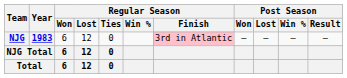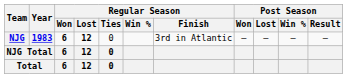(64, 39) normal -> (64, 39) bold
(86, 39) normal -> (86, 39) bold
(194, 39) pink background -> (194, 39) no background
